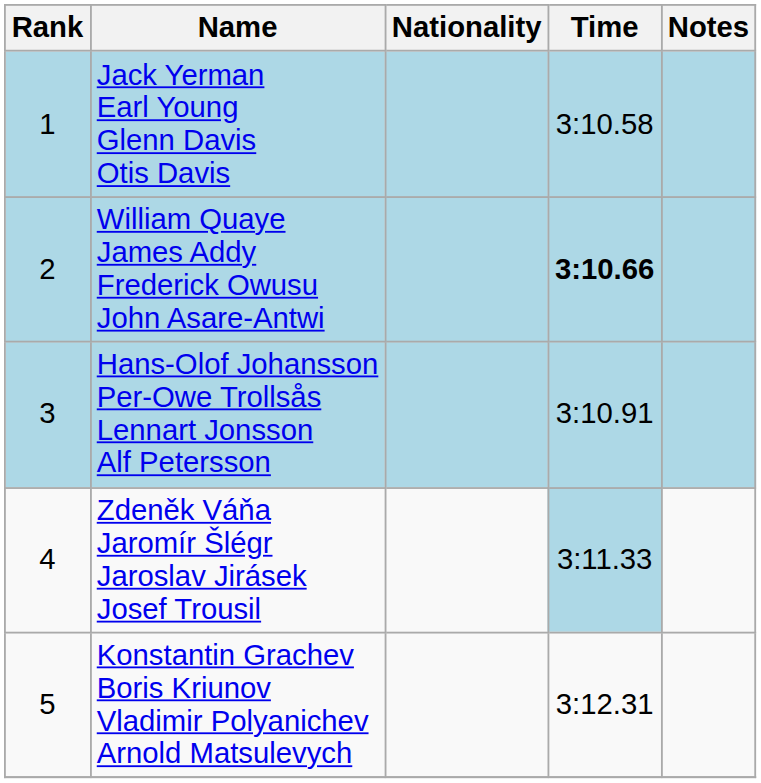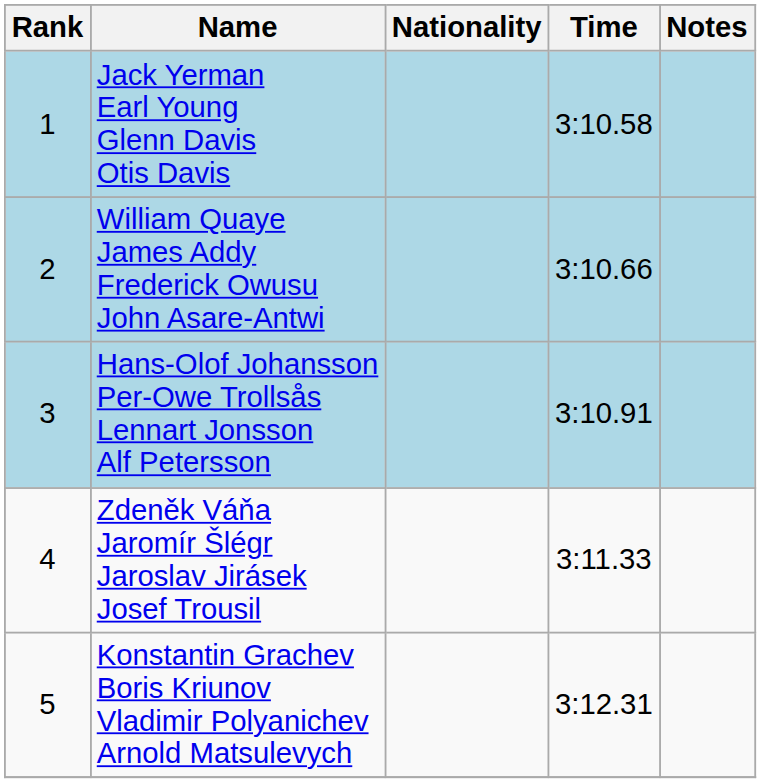(605, 268) bold -> (604, 268) normal
(605, 559) lightblue background -> (604, 559) no background
